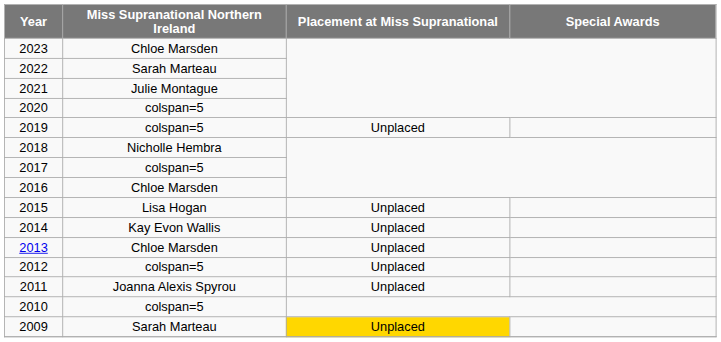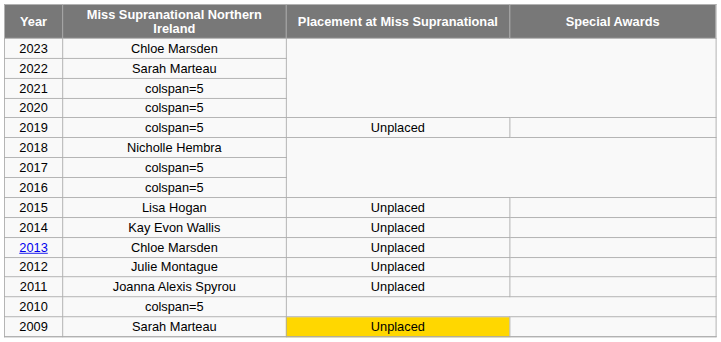(174, 88) Julie Montague -> (174, 88) colspan=5
(174, 187) Chloe Marsden -> (174, 187) colspan=5
(174, 267) colspan=5 -> (174, 267) Julie Montague
